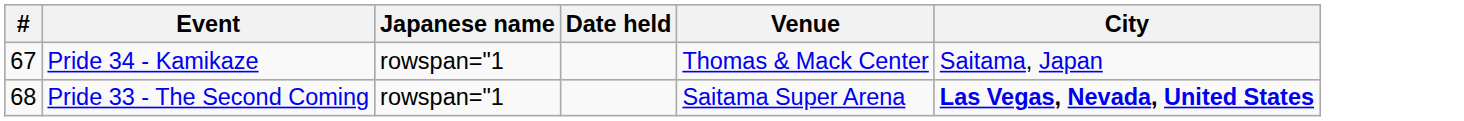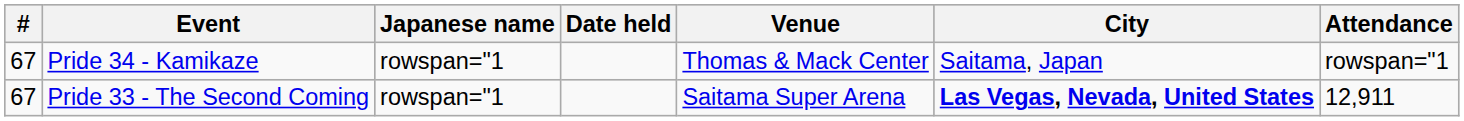+ column: (1389, 24)
(23, 98) 68 -> (23, 98) 67
